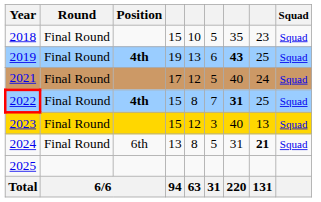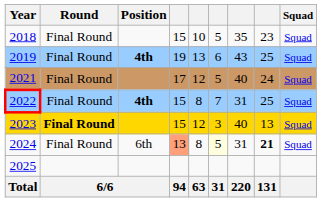(236, 57) bold -> (241, 57) normal
(236, 100) bold -> (241, 100) normal
(77, 123) normal -> (79, 123) bold
(175, 144) no background -> (179, 144) lightsalmon background
(214, 144) no background -> (218, 144) lightyellow background
